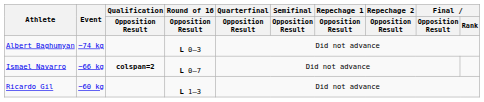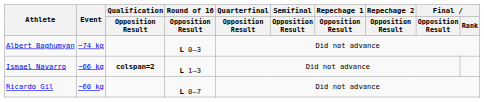(190, 70) L 0–7 -> (190, 70) L 1–3
(190, 91) L 1–3 -> (190, 91) L 0–7
